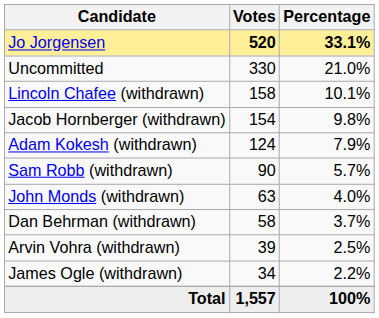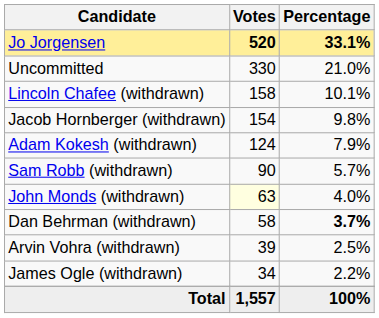(267, 196) no background -> (267, 196) lightyellow background
(352, 222) normal -> (352, 222) bold
